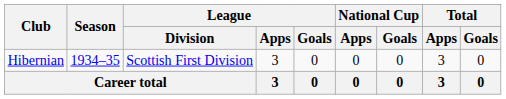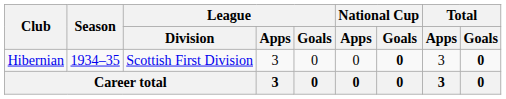(400, 60) normal -> (400, 60) bold
(481, 60) normal -> (481, 60) bold
